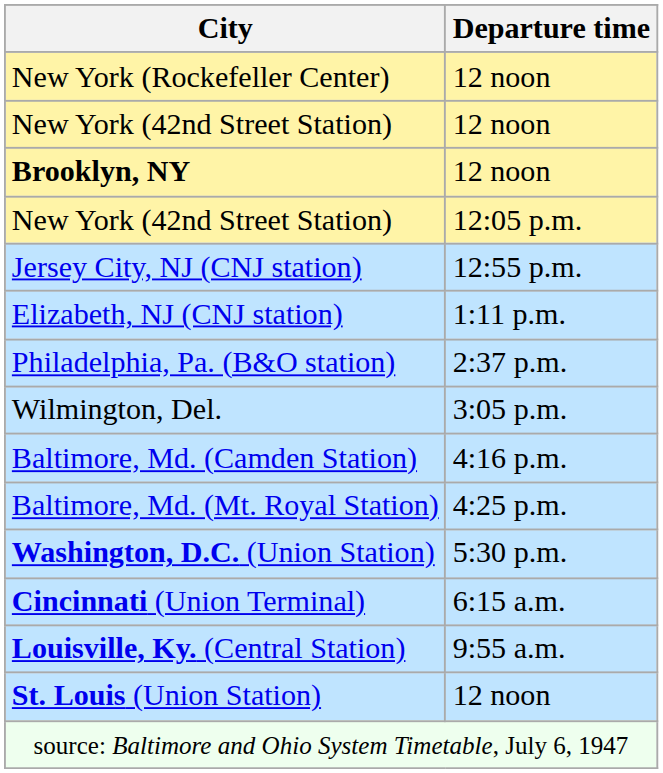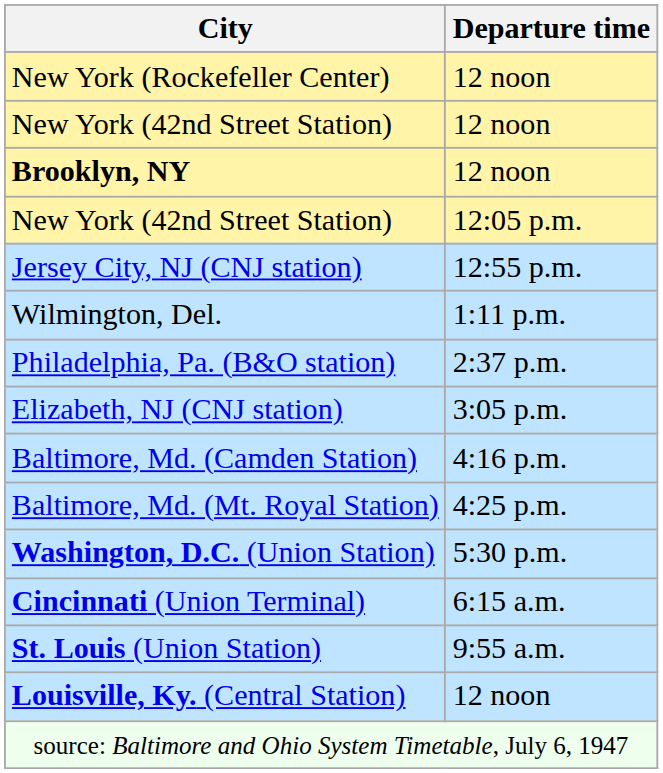(177, 314) Elizabeth, NJ (CNJ station) -> (117, 314) Wilmington, Del.
(117, 409) Wilmington, Del. -> (177, 409) Elizabeth, NJ (CNJ station)
(209, 648) Louisville, Ky. (Central Station) -> (166, 648) St. Louis (Union Station)
(166, 696) St. Louis (Union Station) -> (209, 696) Louisville, Ky. (Central Station)
